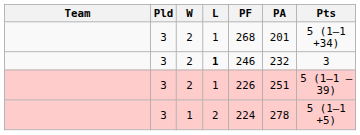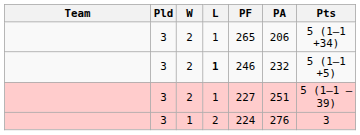(245, 37) 268 -> (245, 37) 265
(280, 37) 201 -> (280, 37) 206
(326, 61) 3 -> (326, 67) 5 (1–1 +5)
(245, 85) 226 -> (245, 97) 227
(280, 115) 278 -> (280, 121) 276
(326, 115) 5 (1–1 +5) -> (326, 121) 3
